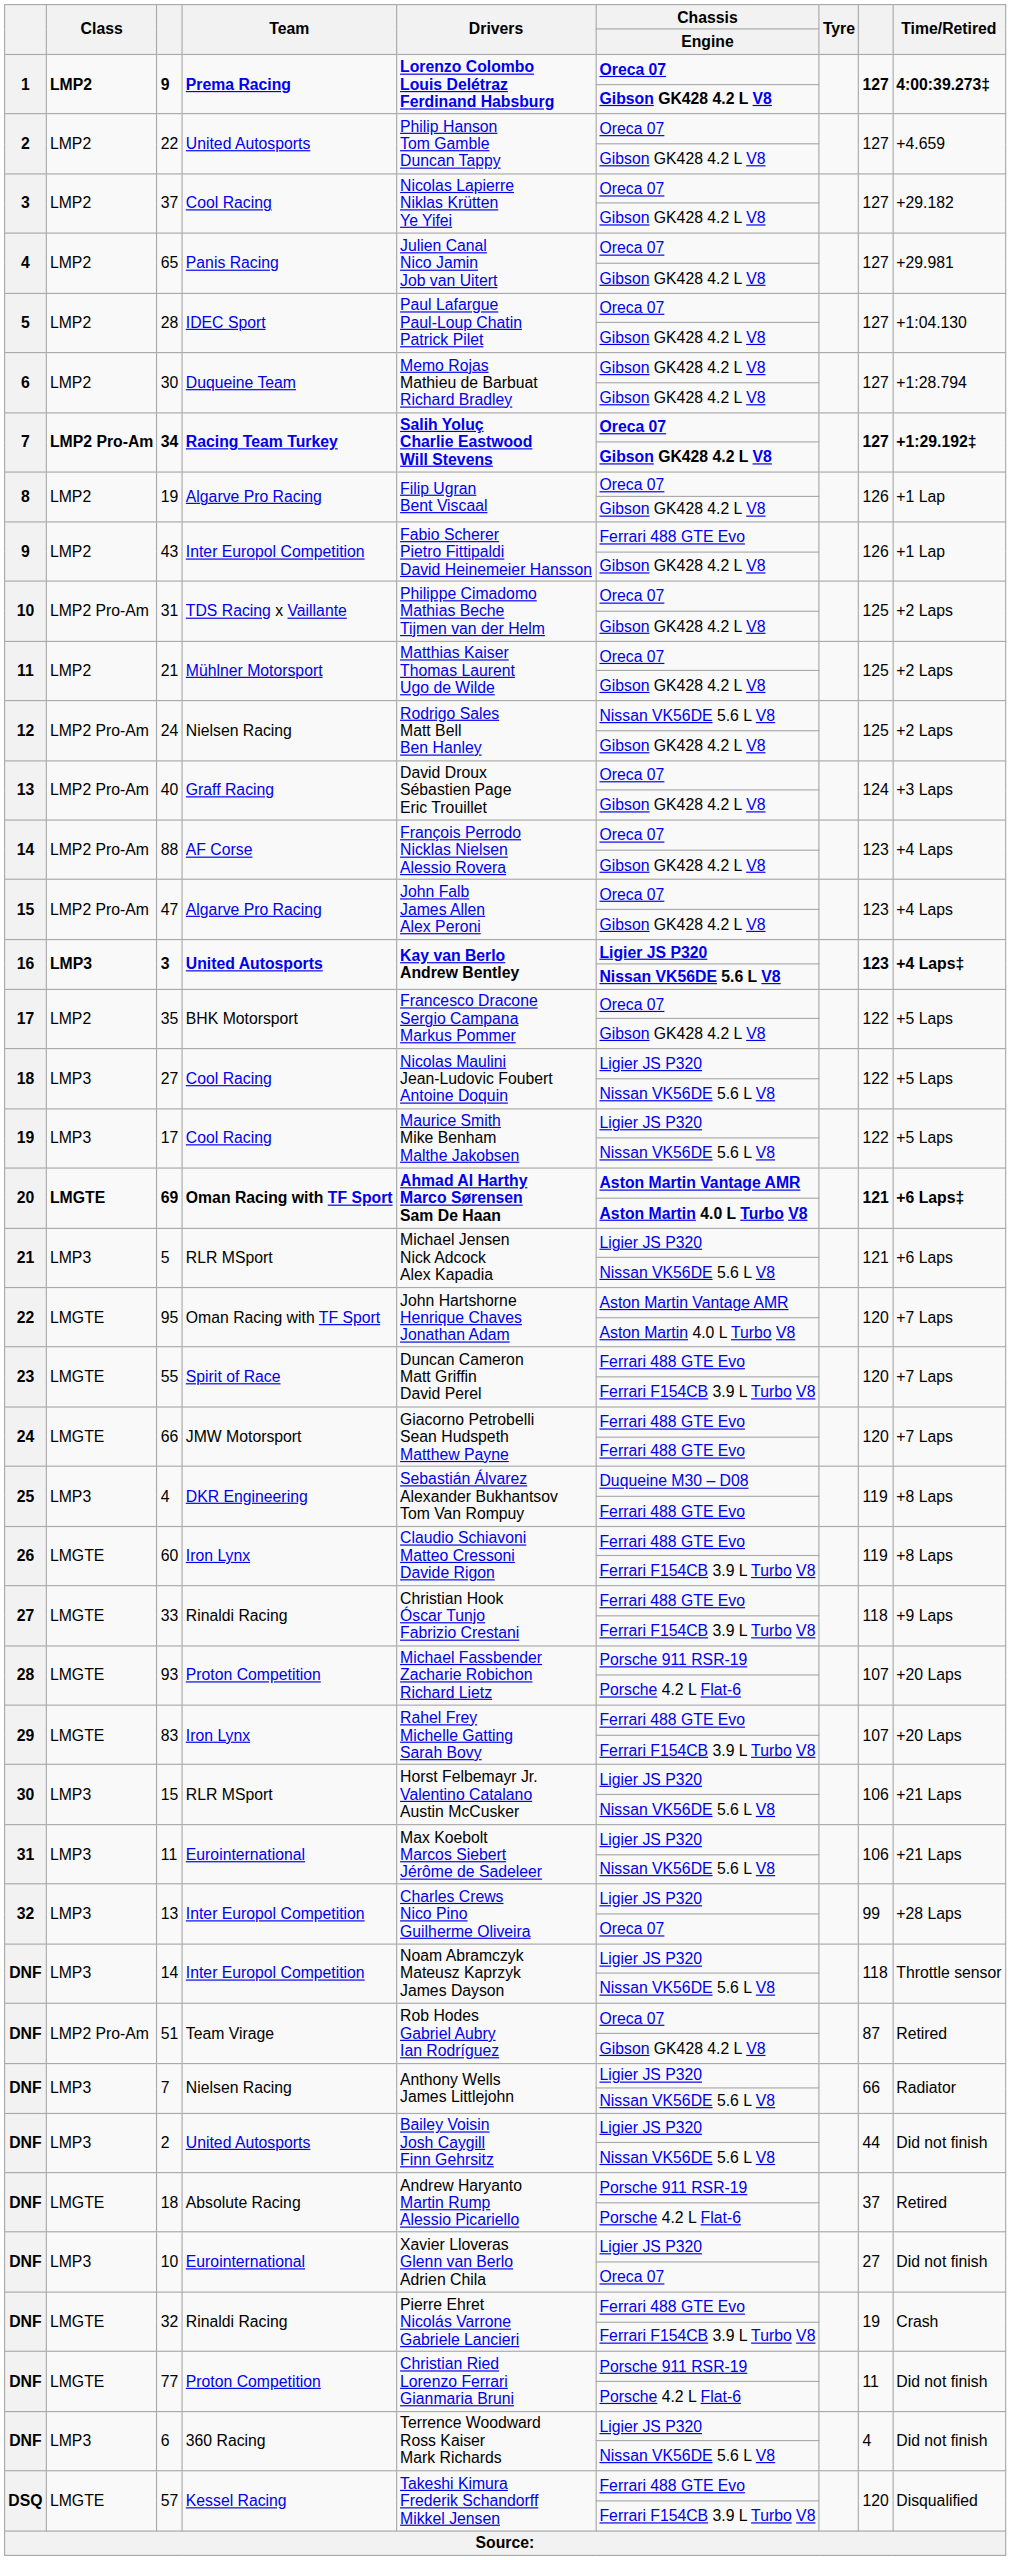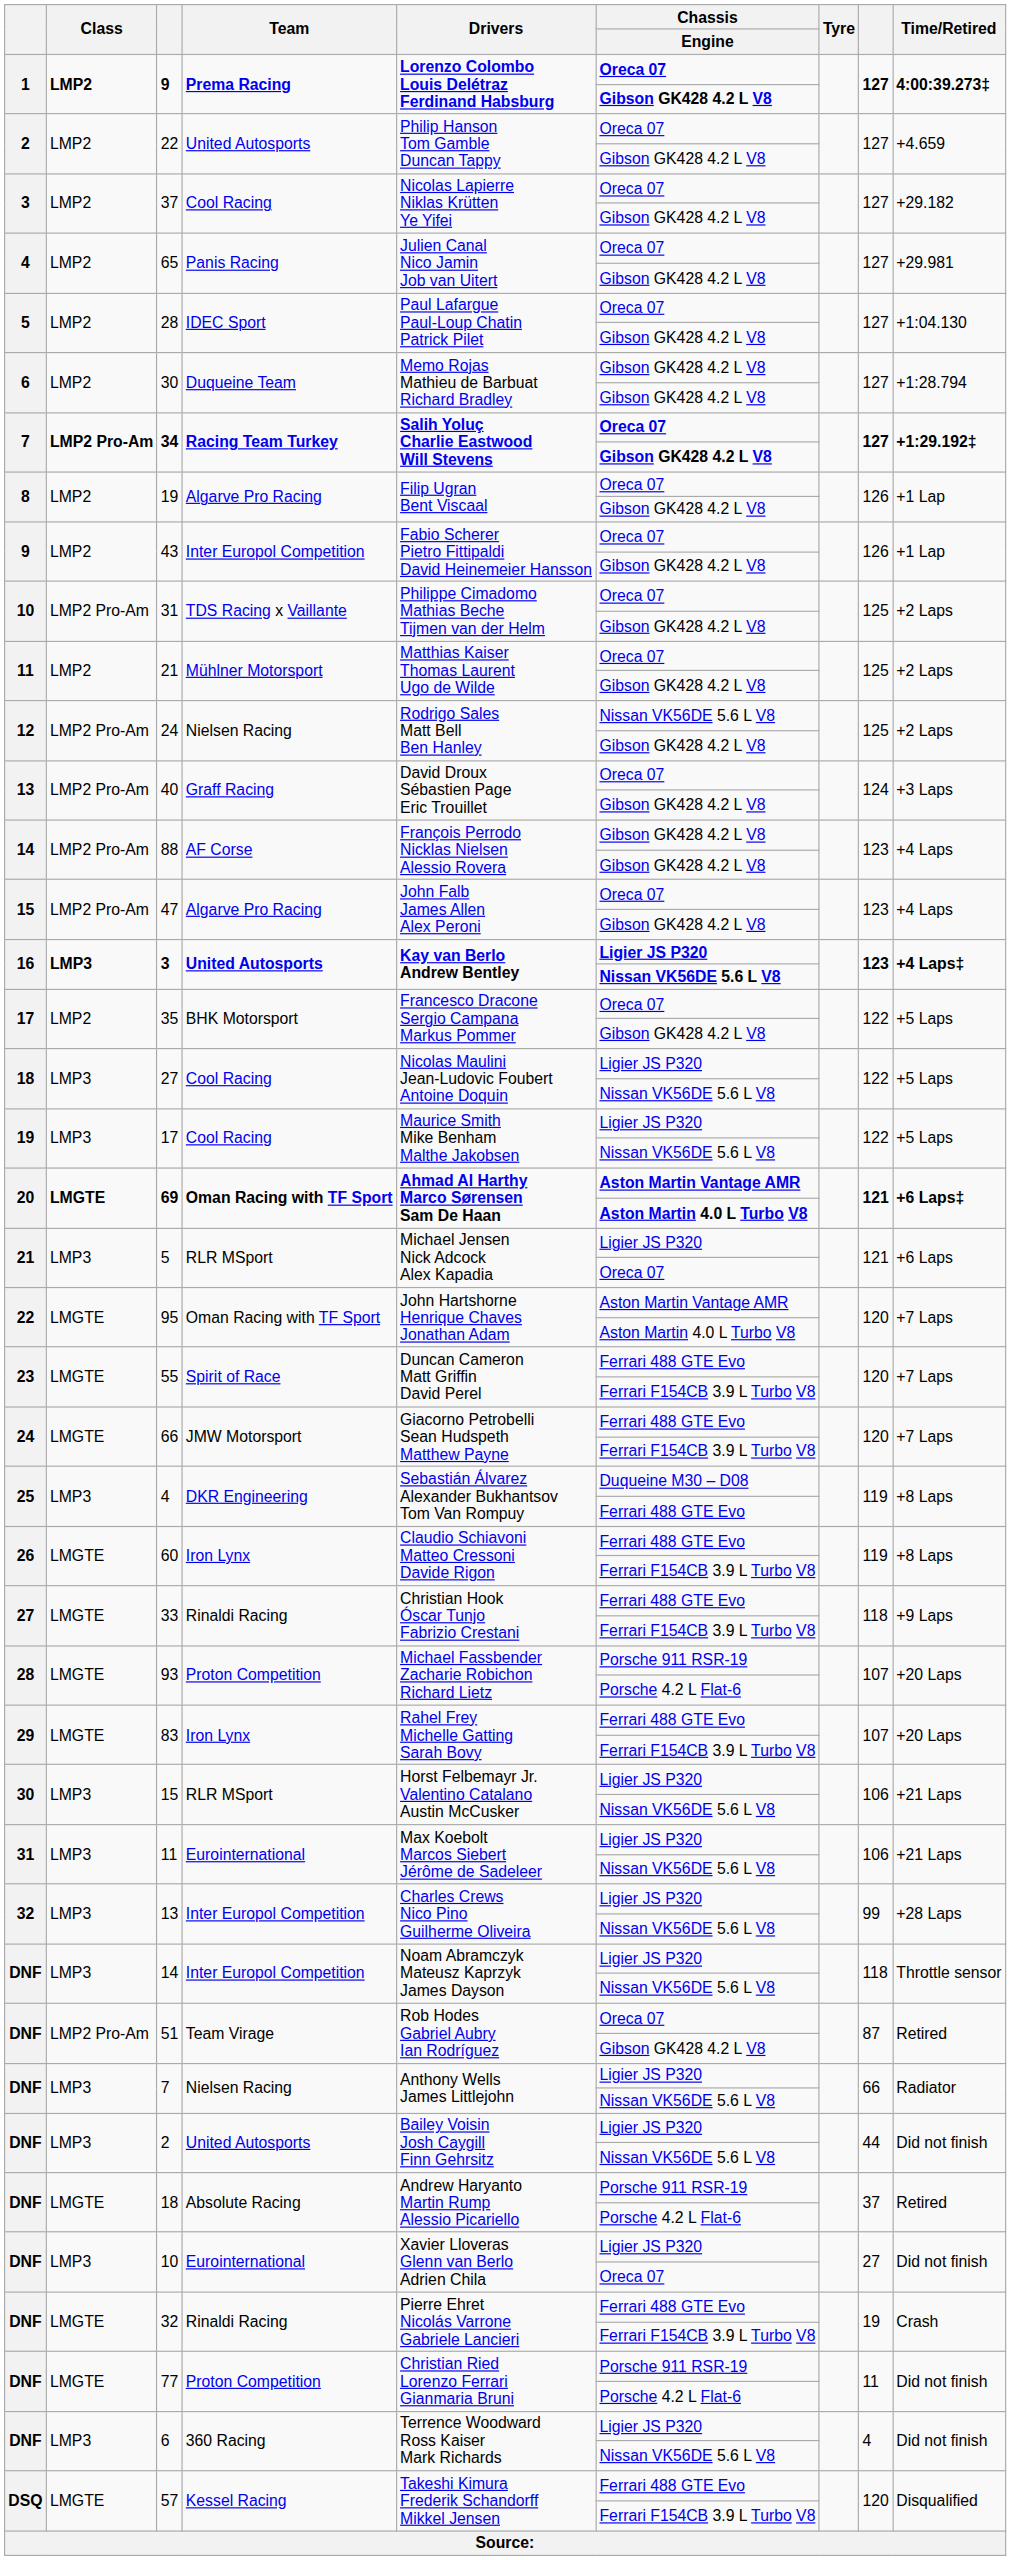(672, 536) Ferrari 488 GTE Evo -> (632, 536) Oreca 07
(632, 835) Oreca 07 -> (682, 835) Gibson GK428 4.2 L V8
(687, 1272) Nissan VK56DE 5.6 L V8 -> (632, 1272) Oreca 07
(672, 1451) Ferrari 488 GTE Evo -> (707, 1451) Ferrari F154CB 3.9 L Turbo V8
(632, 1928) Oreca 07 -> (687, 1928) Nissan VK56DE 5.6 L V8
